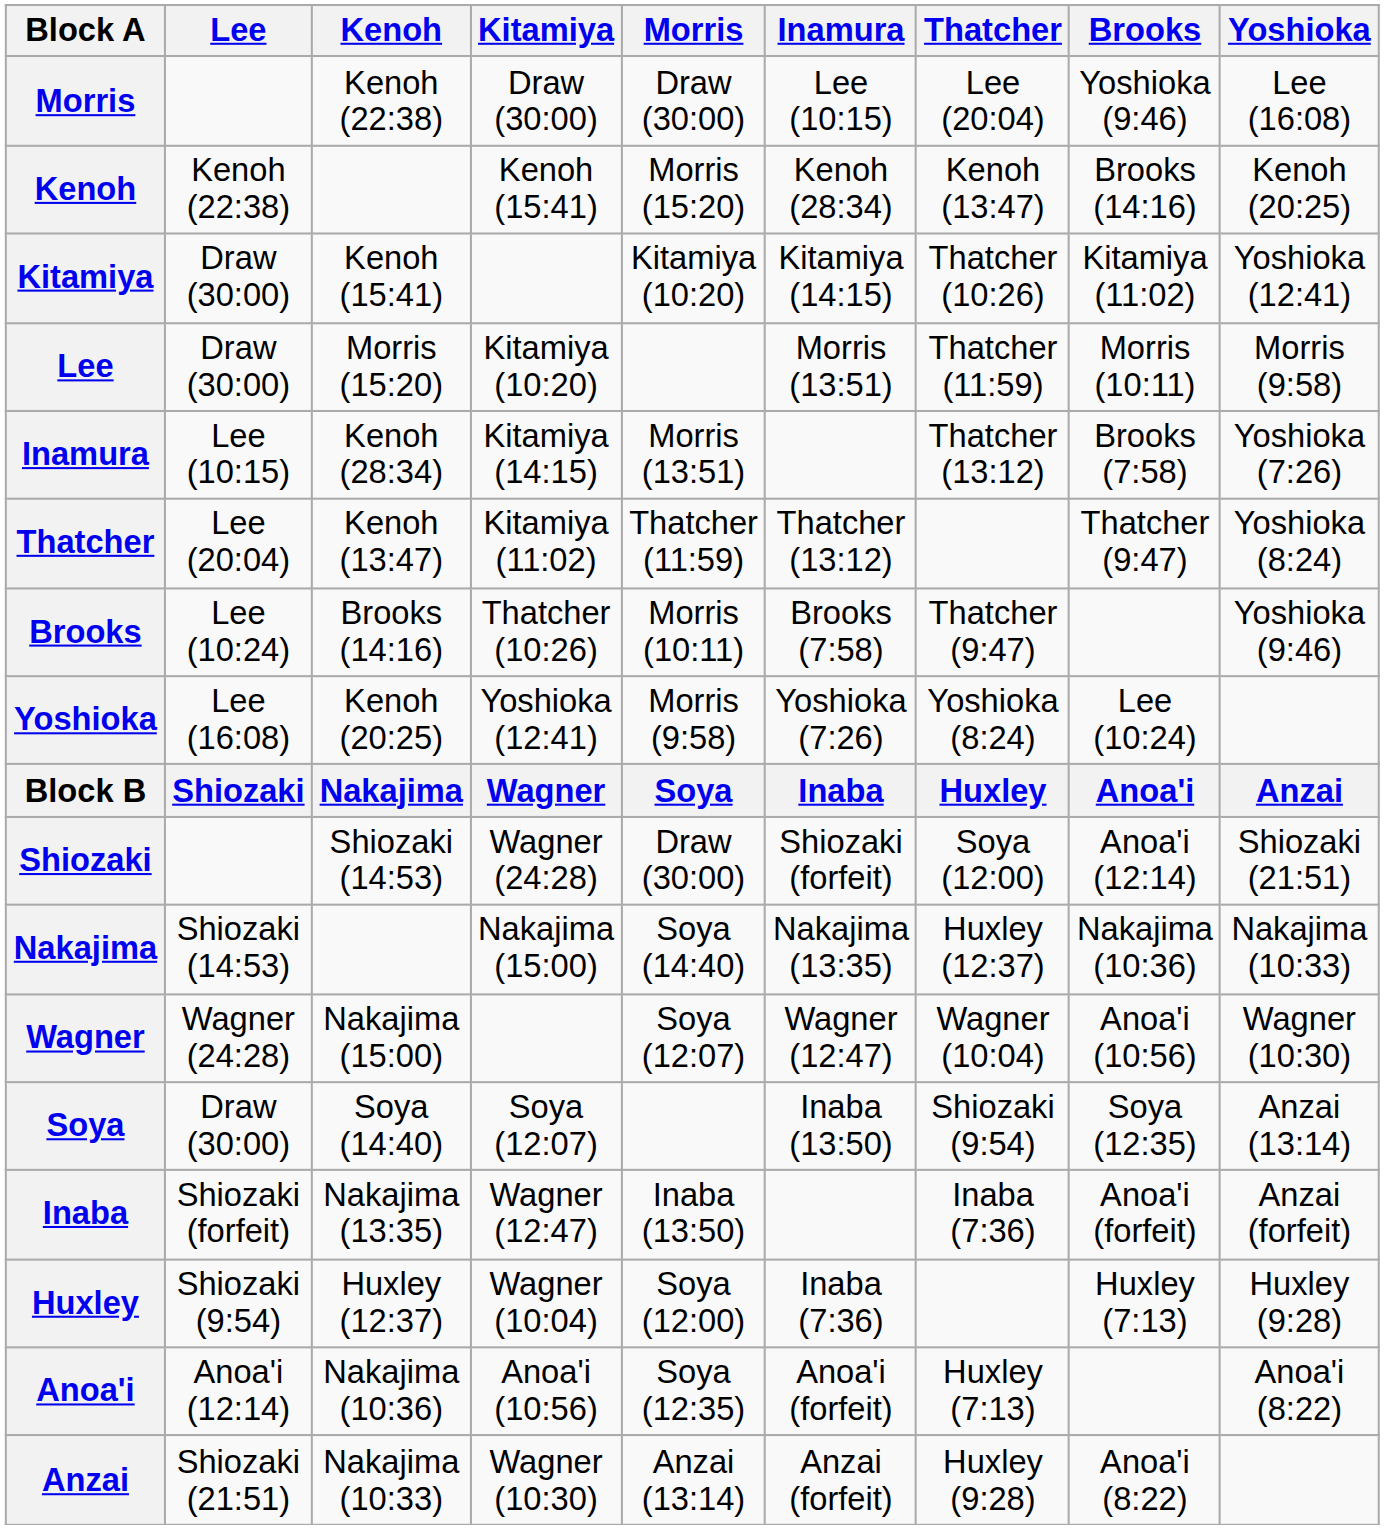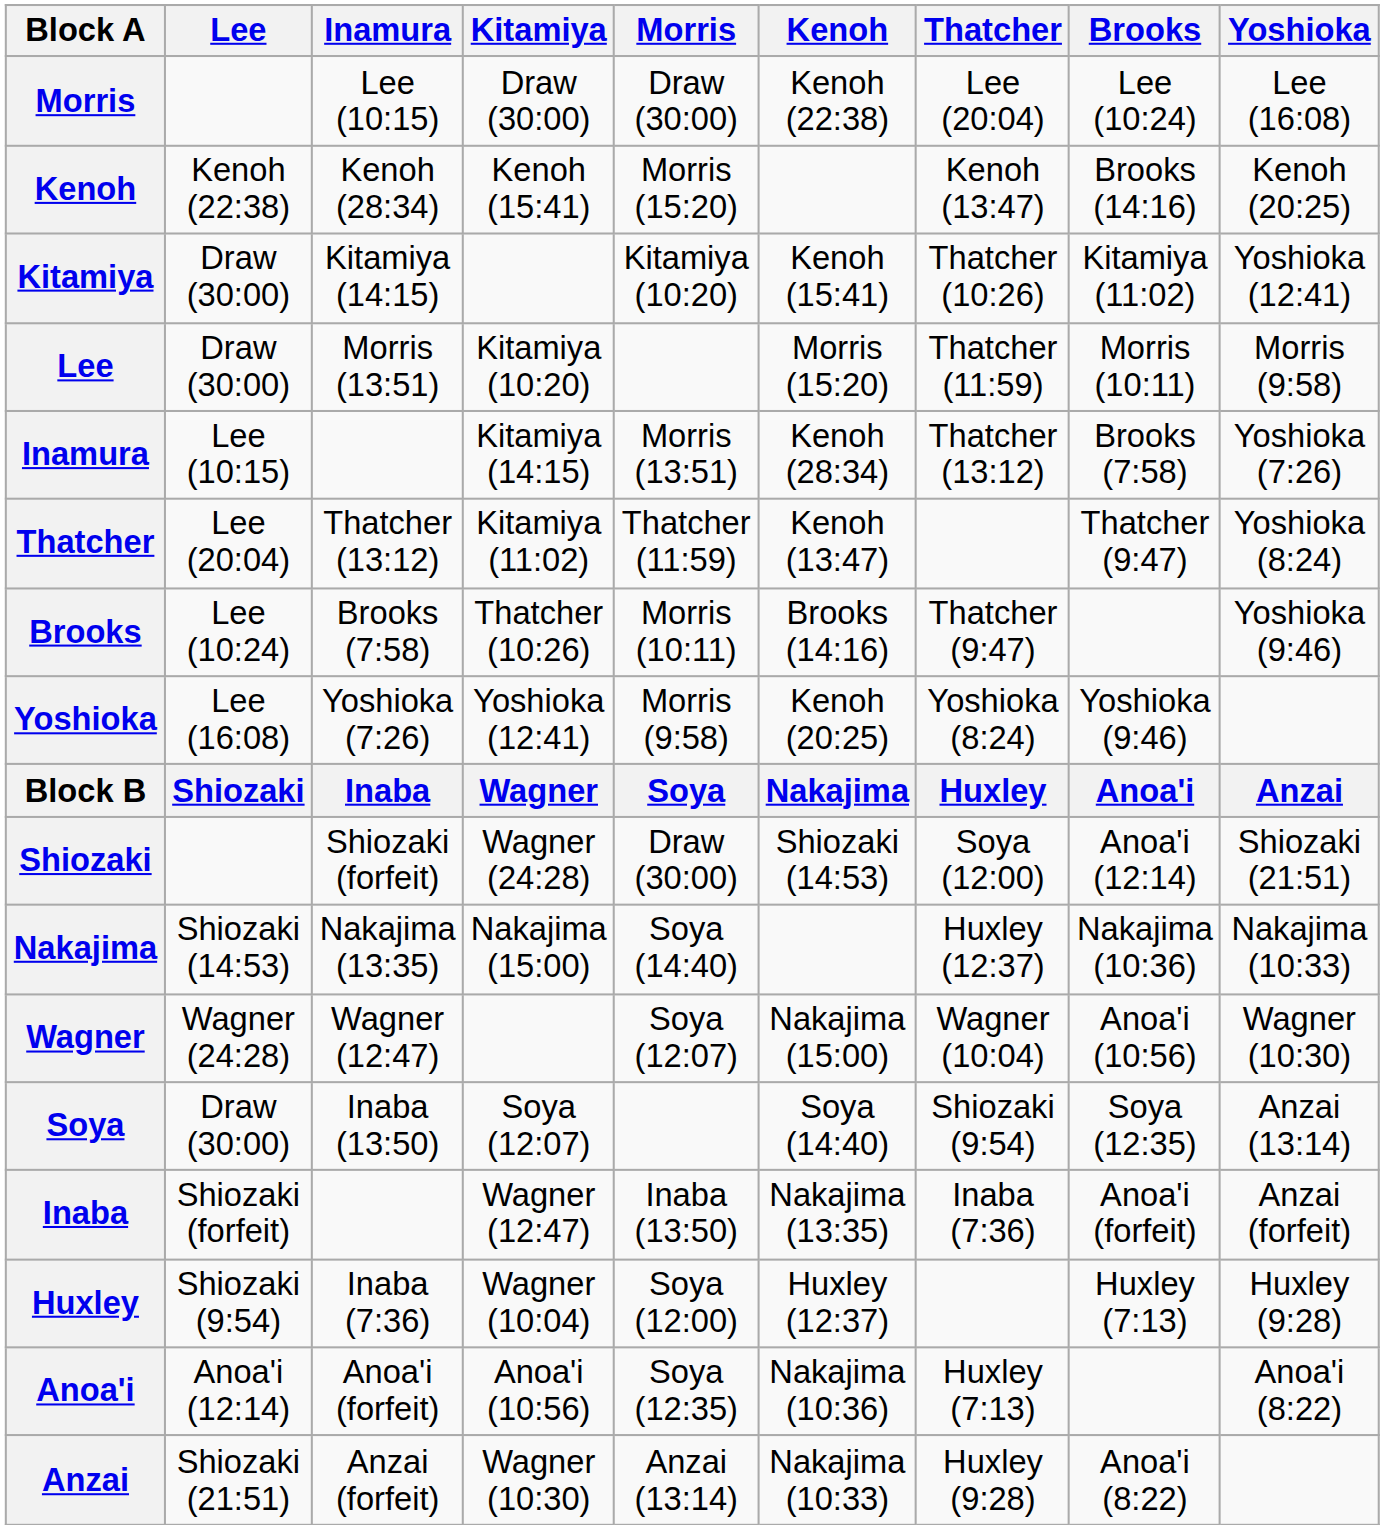columns swapped: (391, 30) <-> (841, 30)
(1145, 100) Yoshioka (9:46) -> (1145, 100) Lee (10:24)
(1145, 719) Lee (10:24) -> (1145, 719) Yoshioka (9:46)
